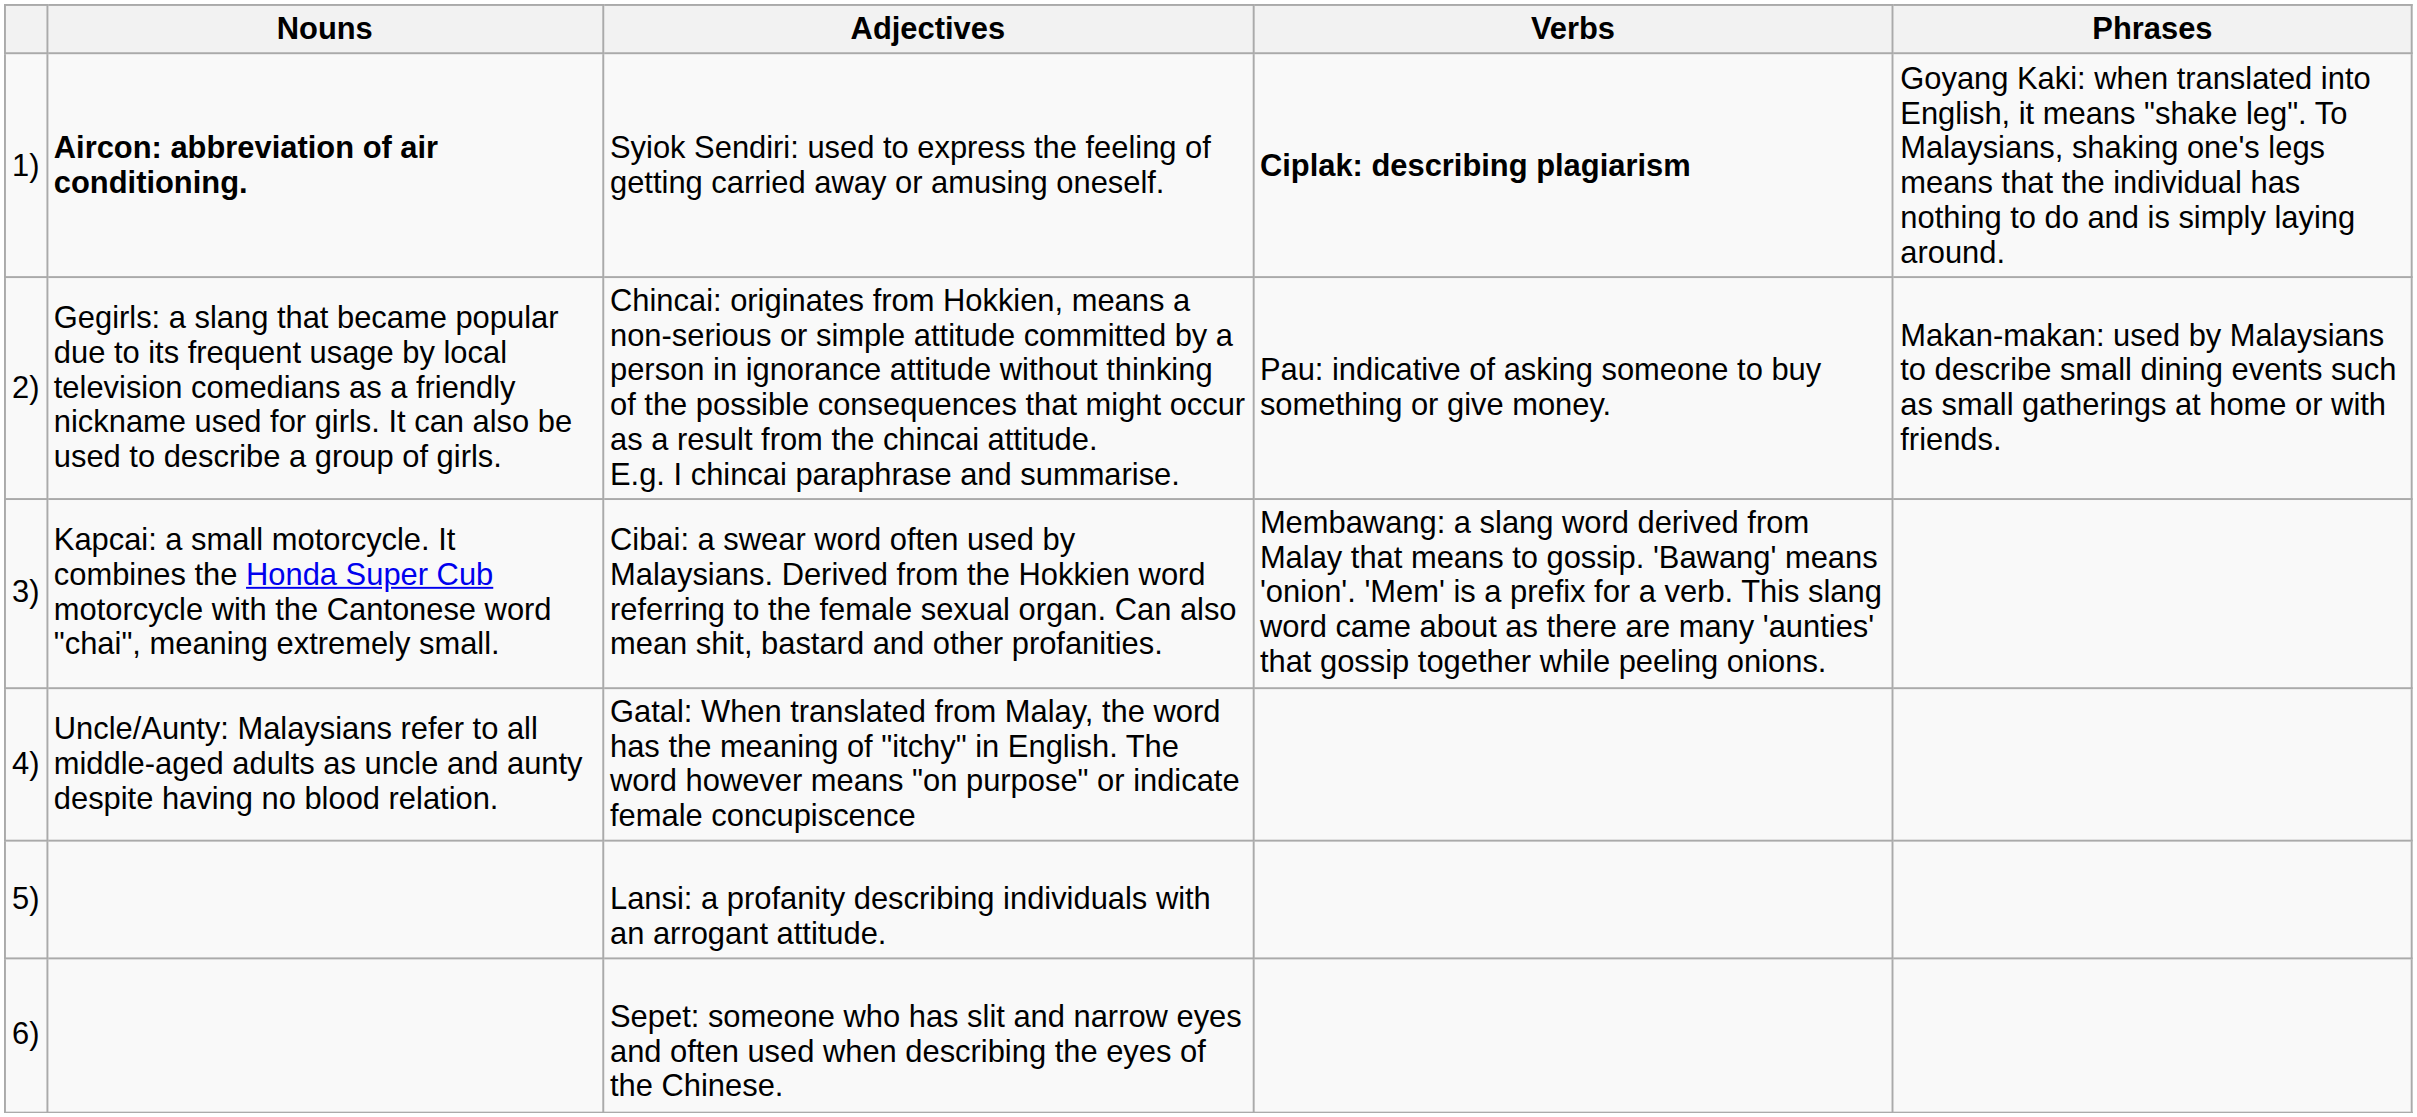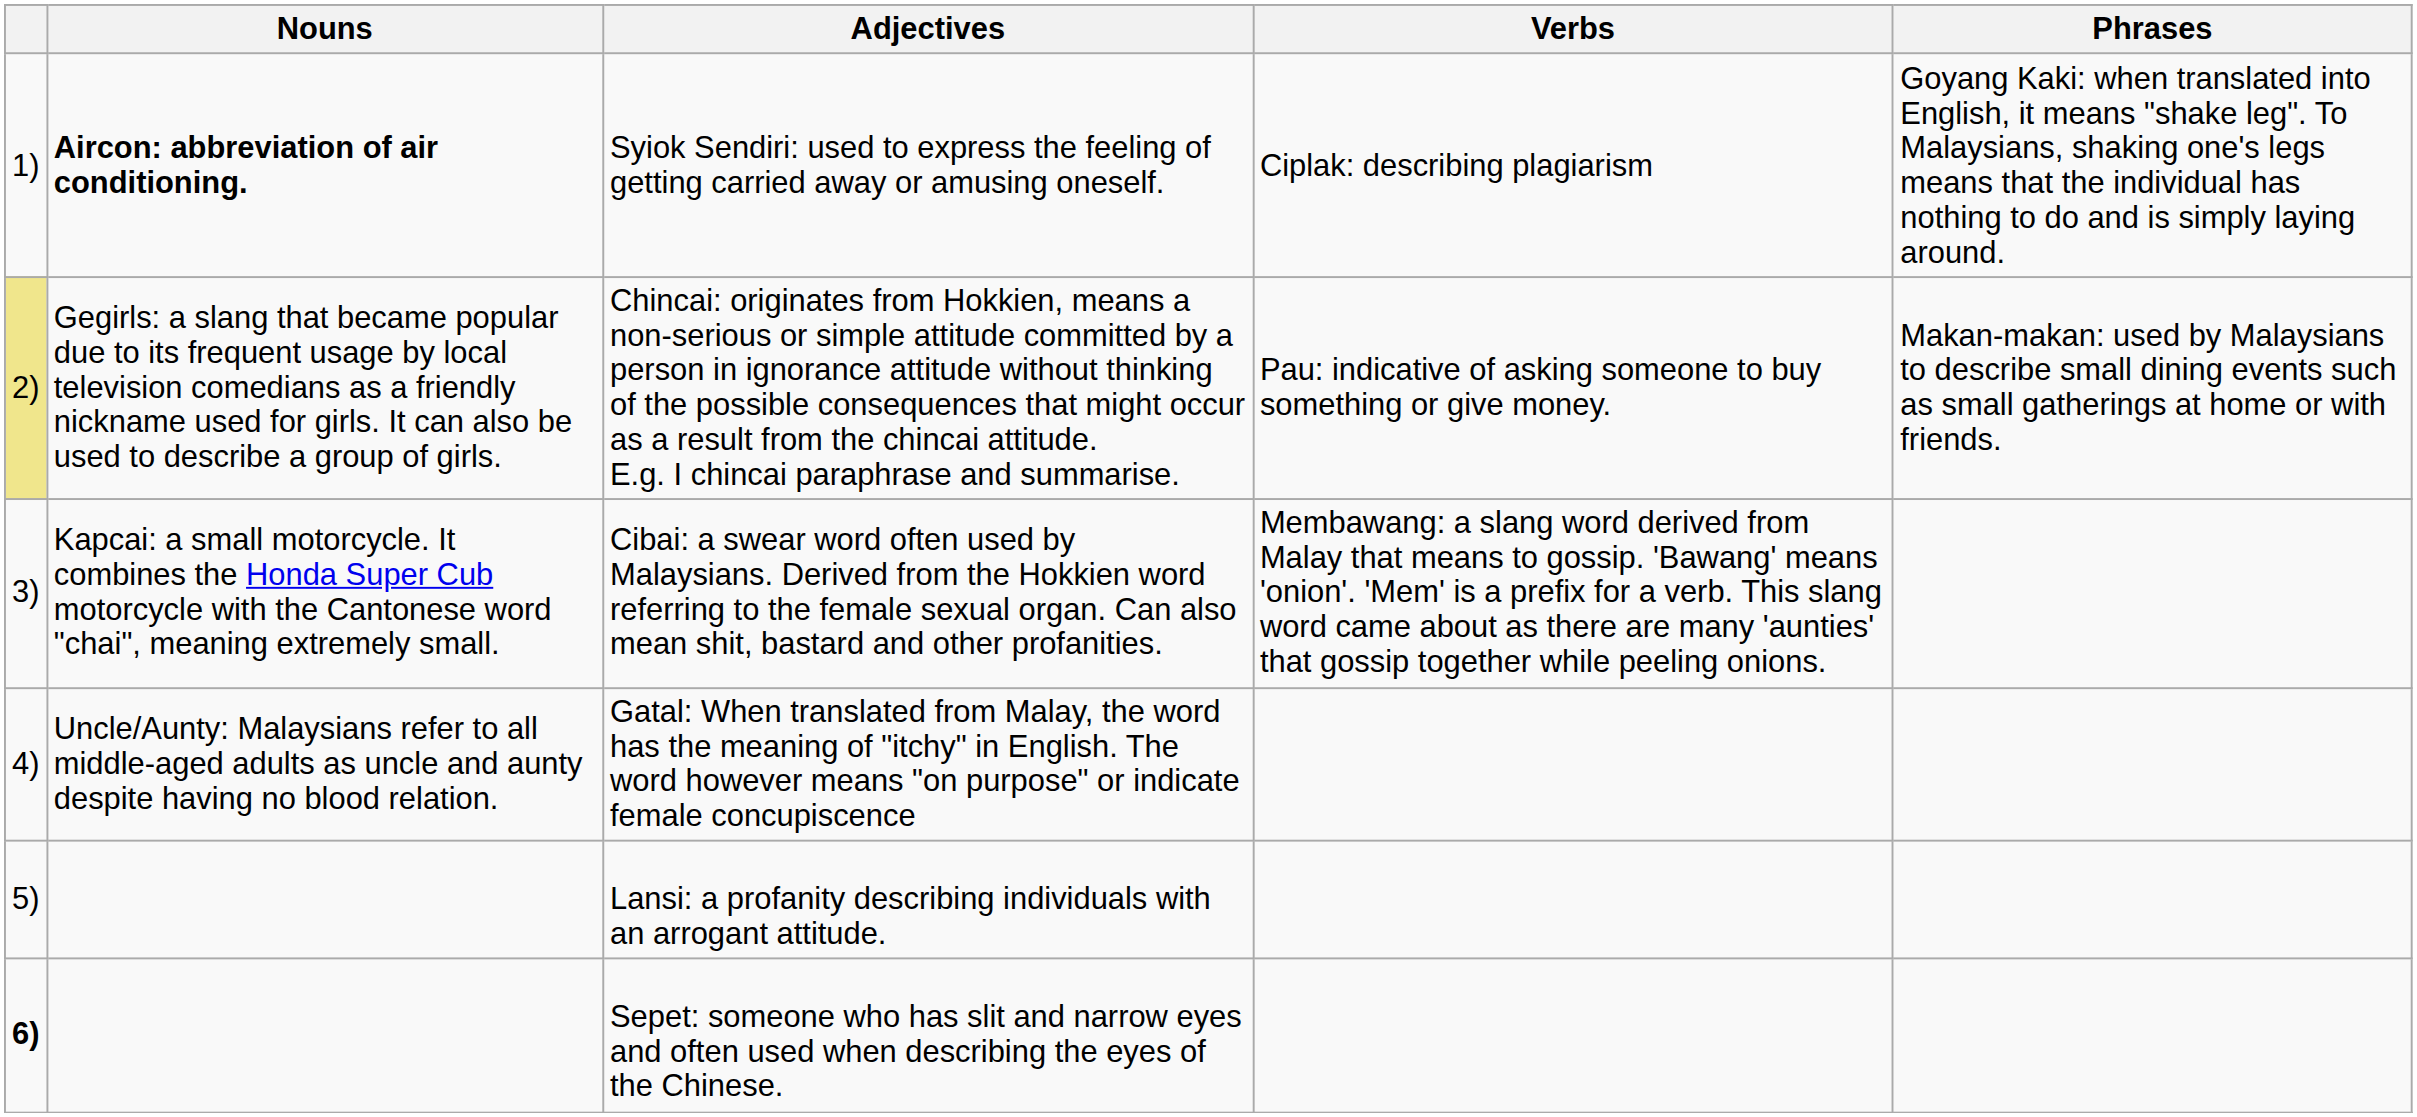(1475, 164) bold -> (1456, 164) normal
(26, 387) no background -> (26, 387) khaki background
(26, 1034) normal -> (26, 1034) bold
